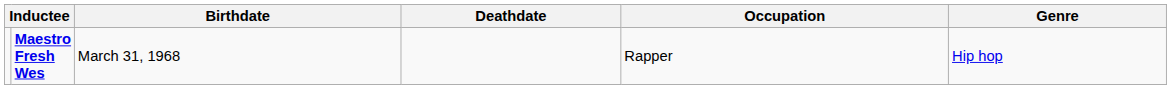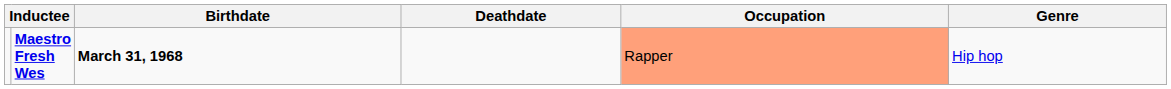(129, 56) normal -> (130, 56) bold
(648, 56) no background -> (648, 56) lightsalmon background
